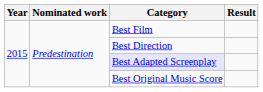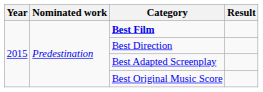(132, 29) normal -> (133, 29) bold
(164, 62) lavender background -> (164, 62) no background
